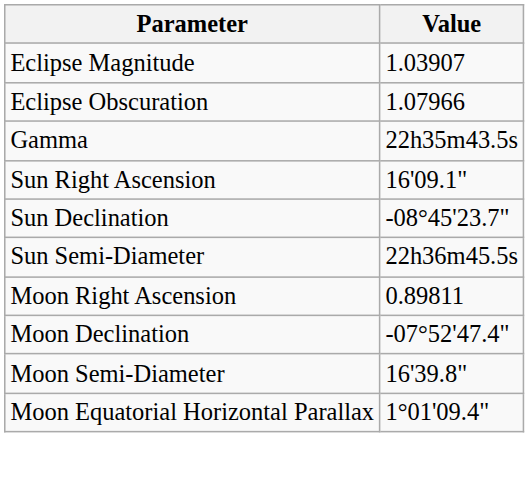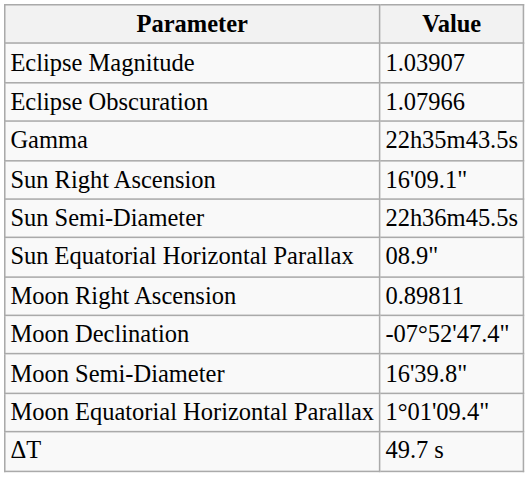- row: (90, 218)
+ row: (182, 256)
+ row: (26, 450)
